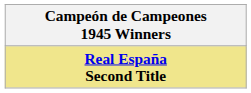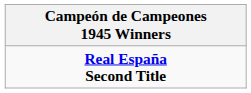(126, 66) khaki background -> (126, 66) no background
